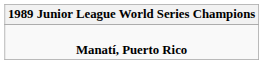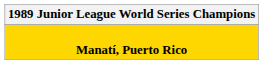(132, 49) no background -> (132, 49) gold background
